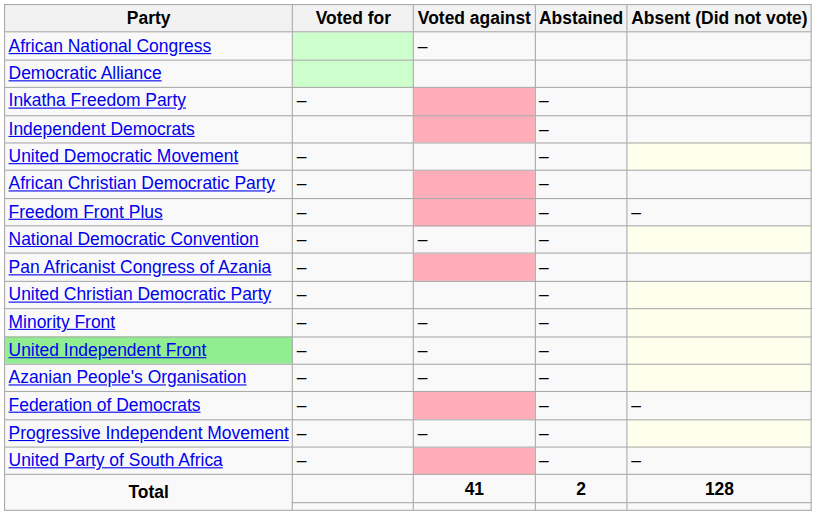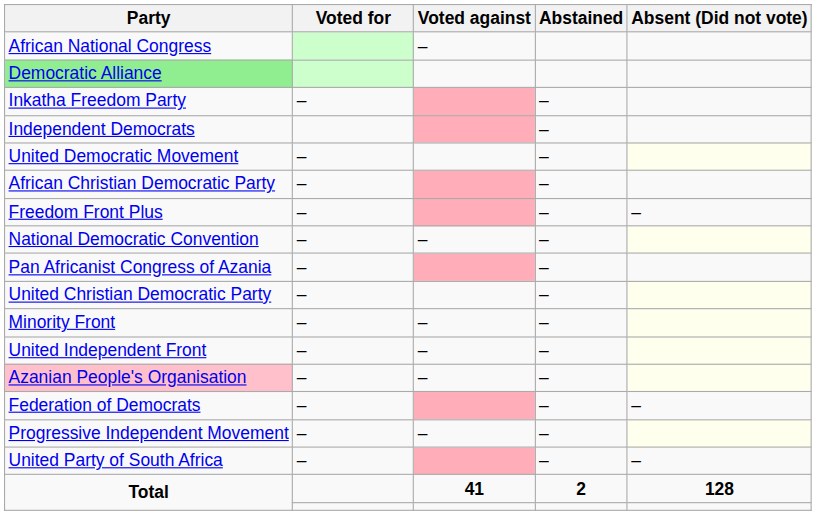(85, 73) no background -> (85, 73) lightgreen background
(107, 350) lightgreen background -> (107, 350) no background
(128, 377) no background -> (128, 377) pink background
